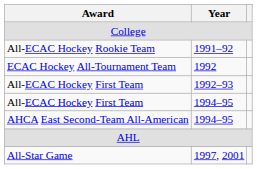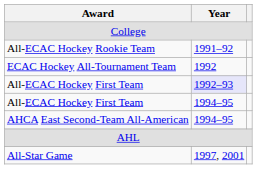(213, 84) no background -> (213, 84) lavender background
